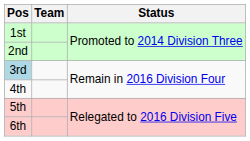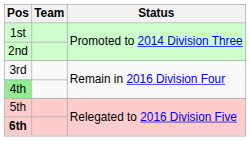(18, 70) lightblue background -> (18, 70) no background
(18, 88) no background -> (18, 88) lightgreen background
(18, 126) normal -> (18, 126) bold
